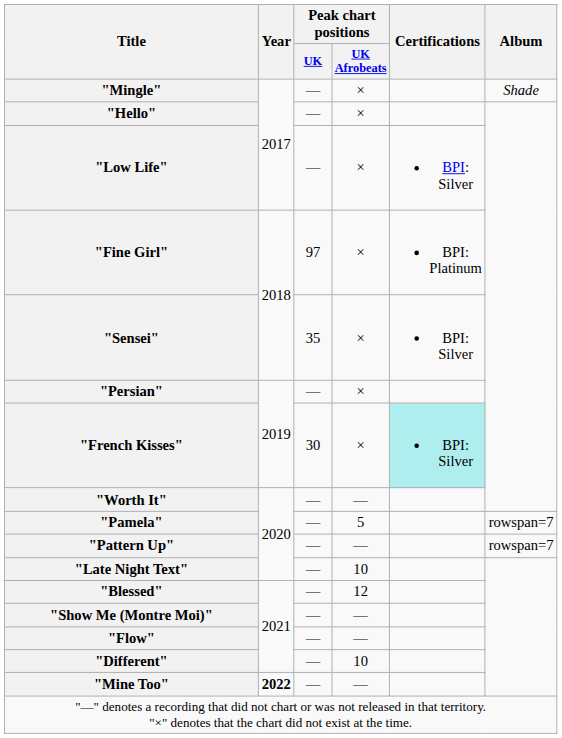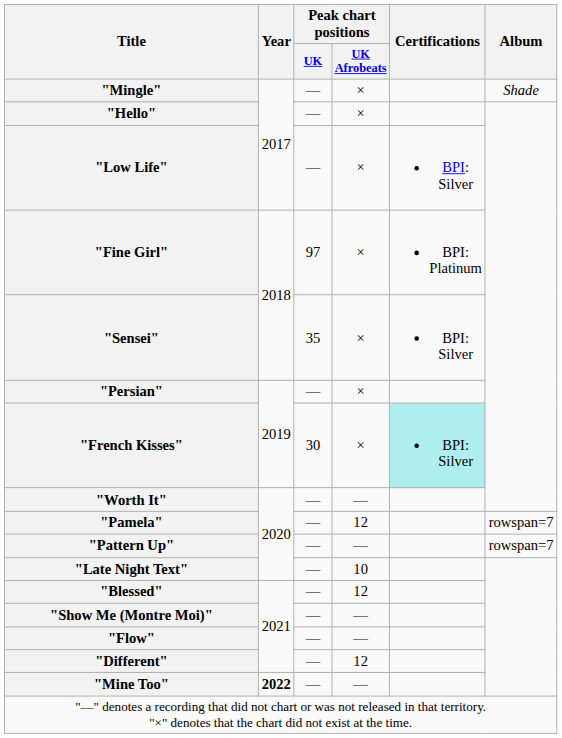(361, 522) 5 -> (361, 522) 12
(361, 661) 10 -> (361, 661) 12
